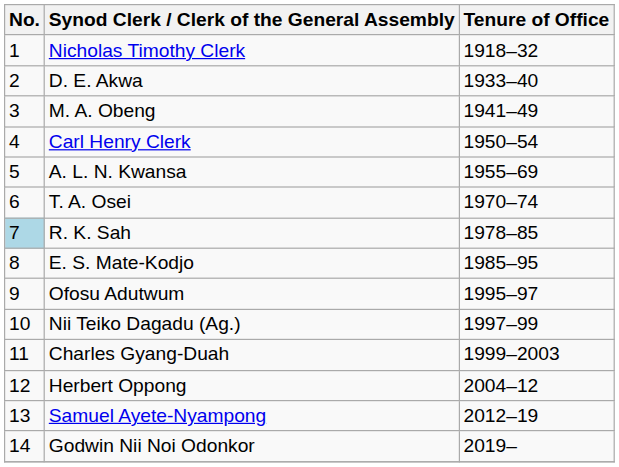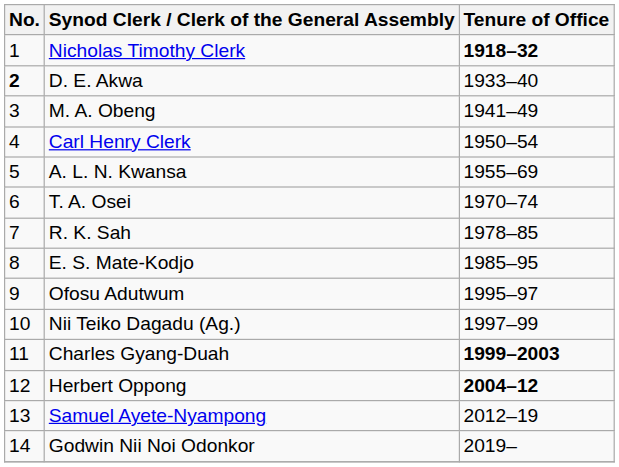(501, 50) normal -> (501, 50) bold
(14, 80) normal -> (14, 80) bold
(14, 232) lightblue background -> (14, 232) no background
(512, 354) normal -> (512, 354) bold
(501, 385) normal -> (501, 385) bold
